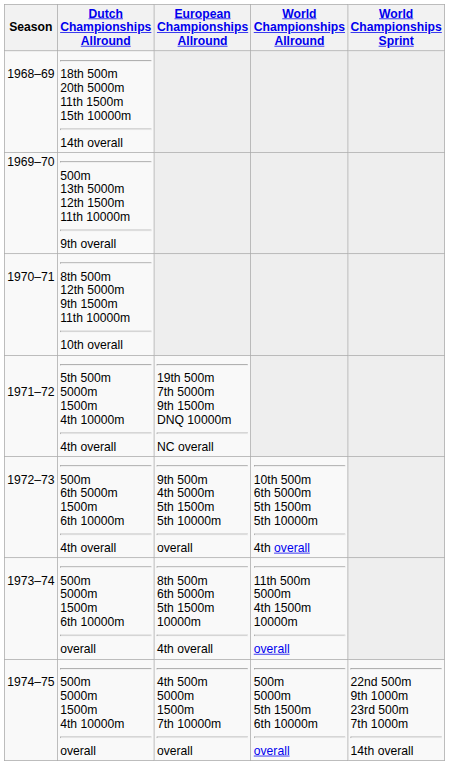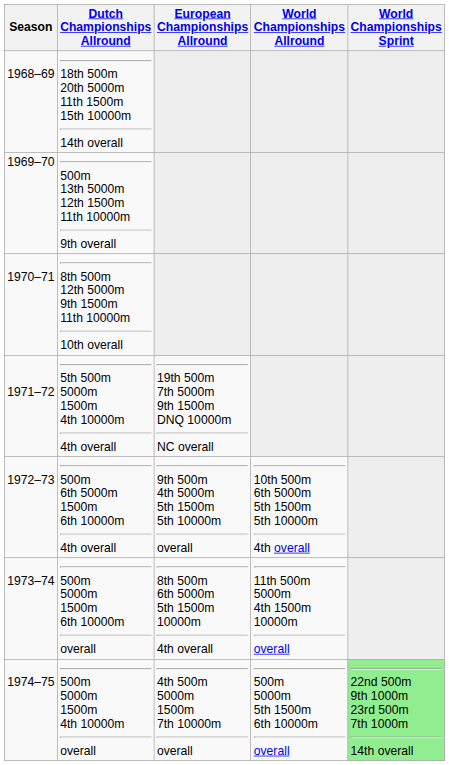(396, 713) no background -> (396, 713) lightgreen background
